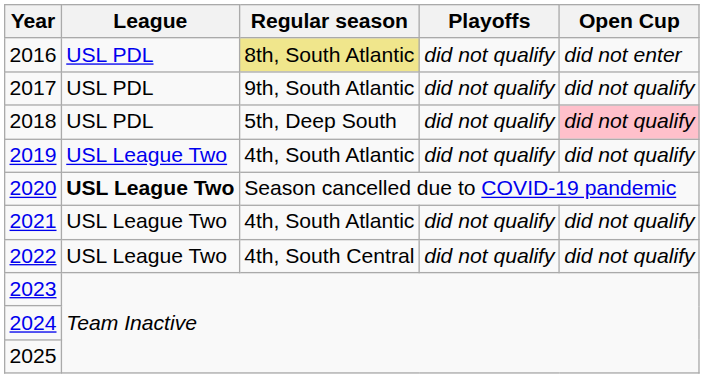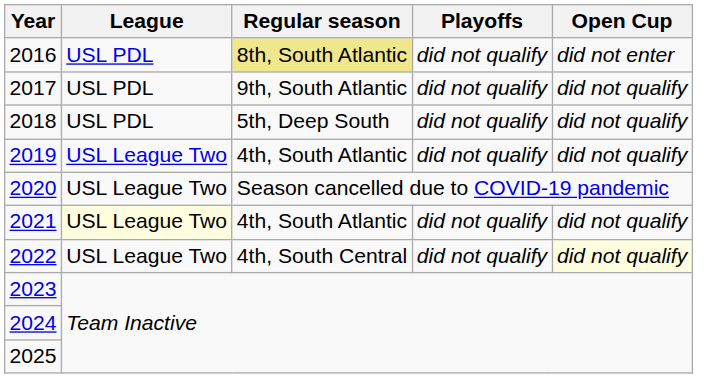(629, 121) pink background -> (622, 121) no background
(150, 188) bold -> (147, 188) normal
(147, 222) no background -> (147, 222) lightyellow background
(629, 255) no background -> (622, 255) lightyellow background
